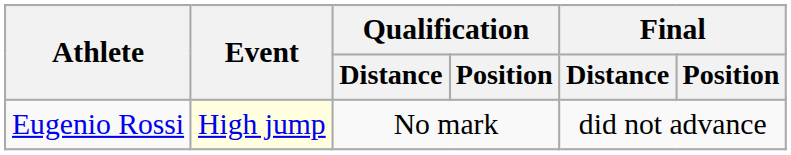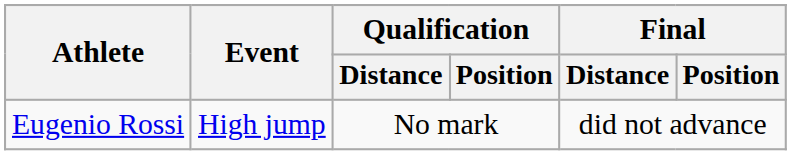(262, 124) lightyellow background -> (262, 124) no background
